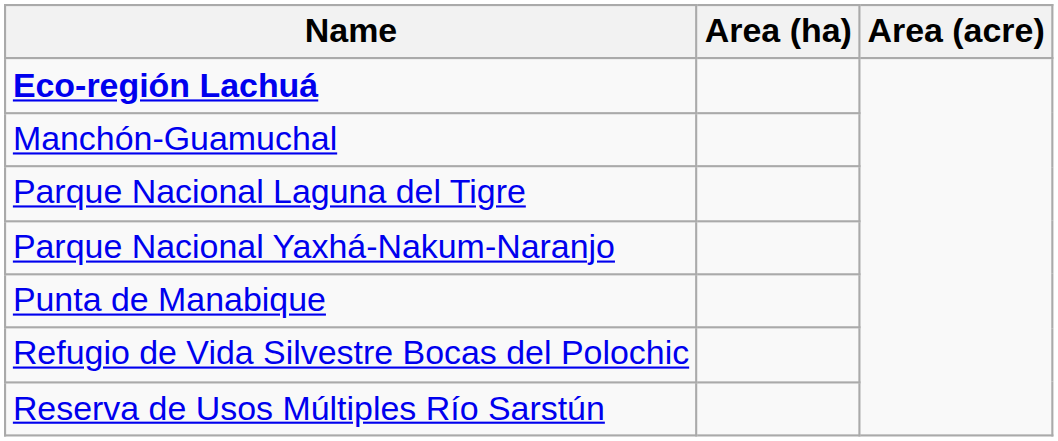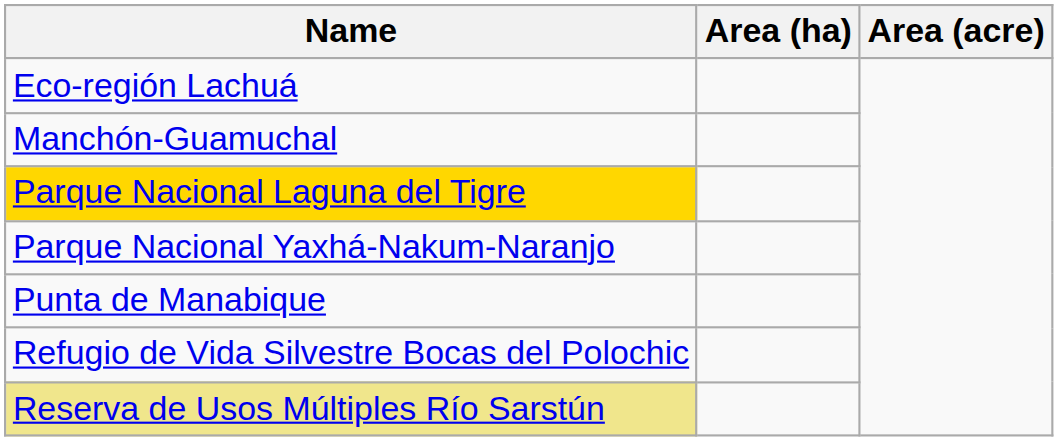(166, 85) bold -> (155, 85) normal
(269, 192) no background -> (269, 192) gold background
(309, 407) no background -> (309, 407) khaki background
